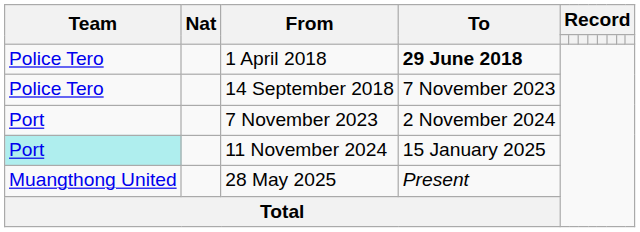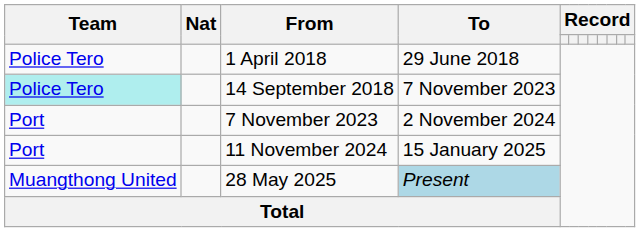(463, 59) bold -> (461, 59) normal
(56, 89) no background -> (56, 89) paleturquoise background
(27, 150) paleturquoise background -> (27, 150) no background
(436, 180) no background -> (436, 180) lightblue background
